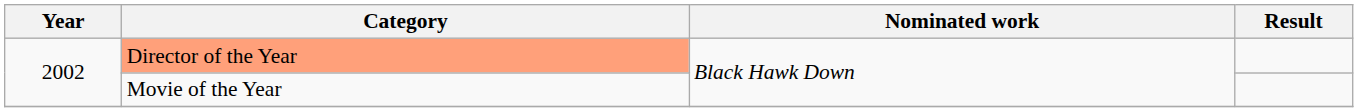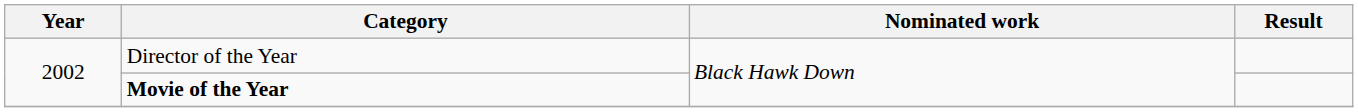(212, 55) lightsalmon background -> (212, 55) no background
(204, 89) normal -> (208, 89) bold
